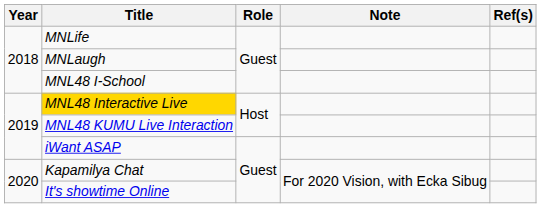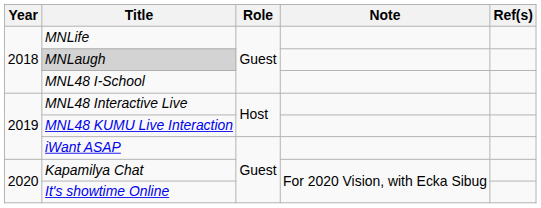(75, 59) no background -> (75, 59) lightgrey background
(116, 103) gold background -> (116, 103) no background
